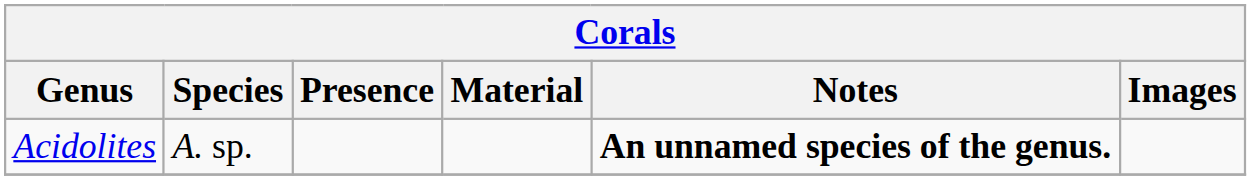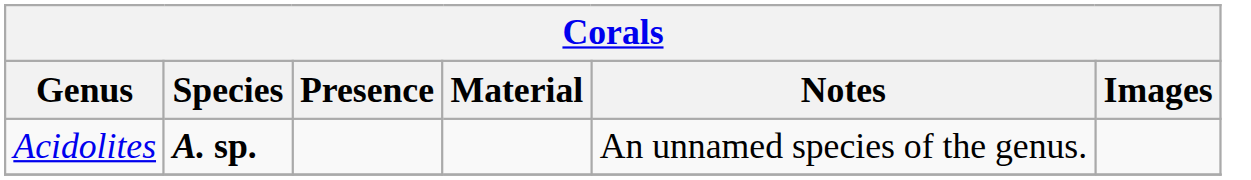(213, 145) normal -> (215, 145) bold
(855, 145) bold -> (843, 145) normal
